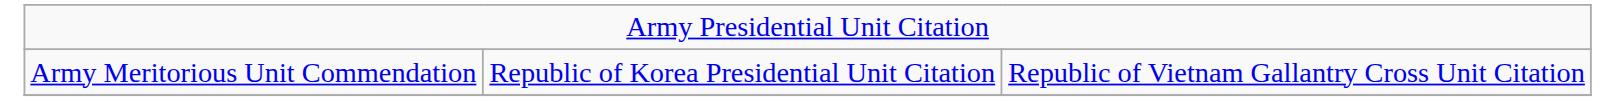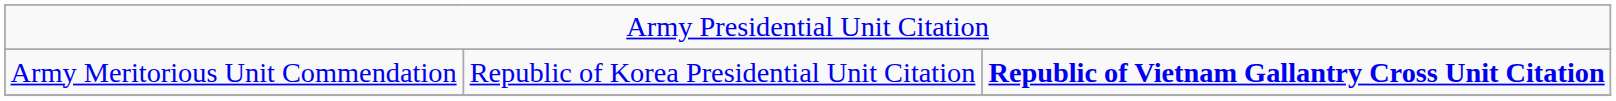(1297, 71) normal -> (1297, 71) bold
